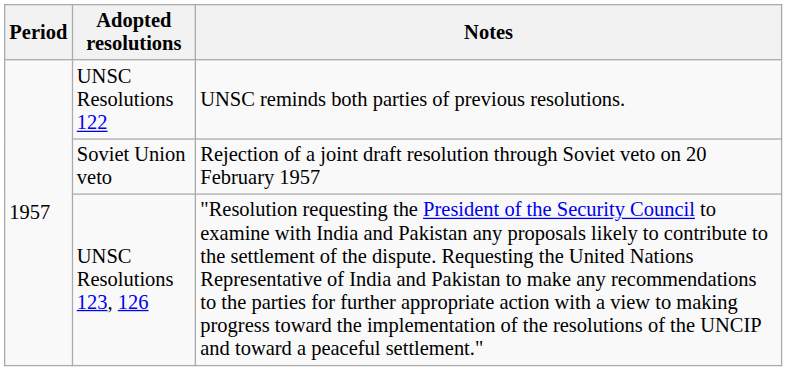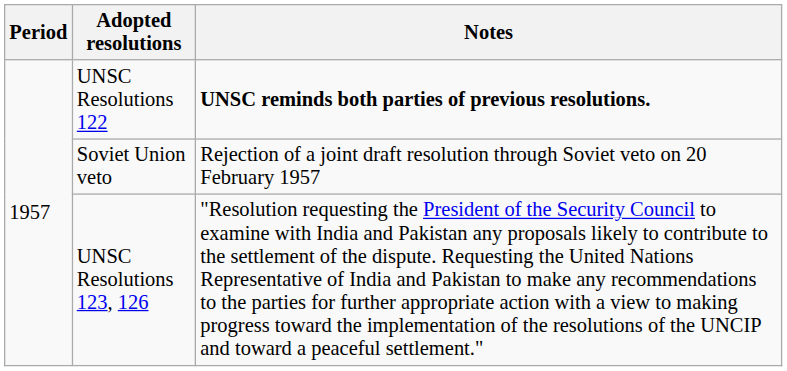(413, 99) normal -> (425, 99) bold
